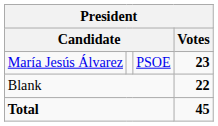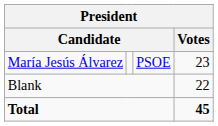(203, 63) bold -> (203, 63) normal
(203, 86) bold -> (203, 86) normal
